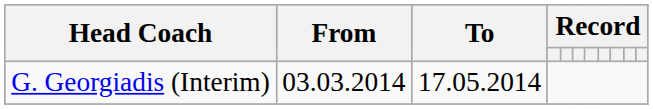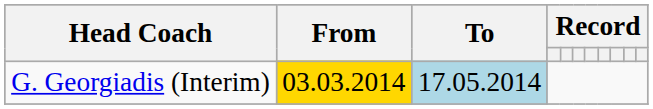(344, 82) no background -> (344, 82) gold background
(480, 82) no background -> (480, 82) lightblue background
